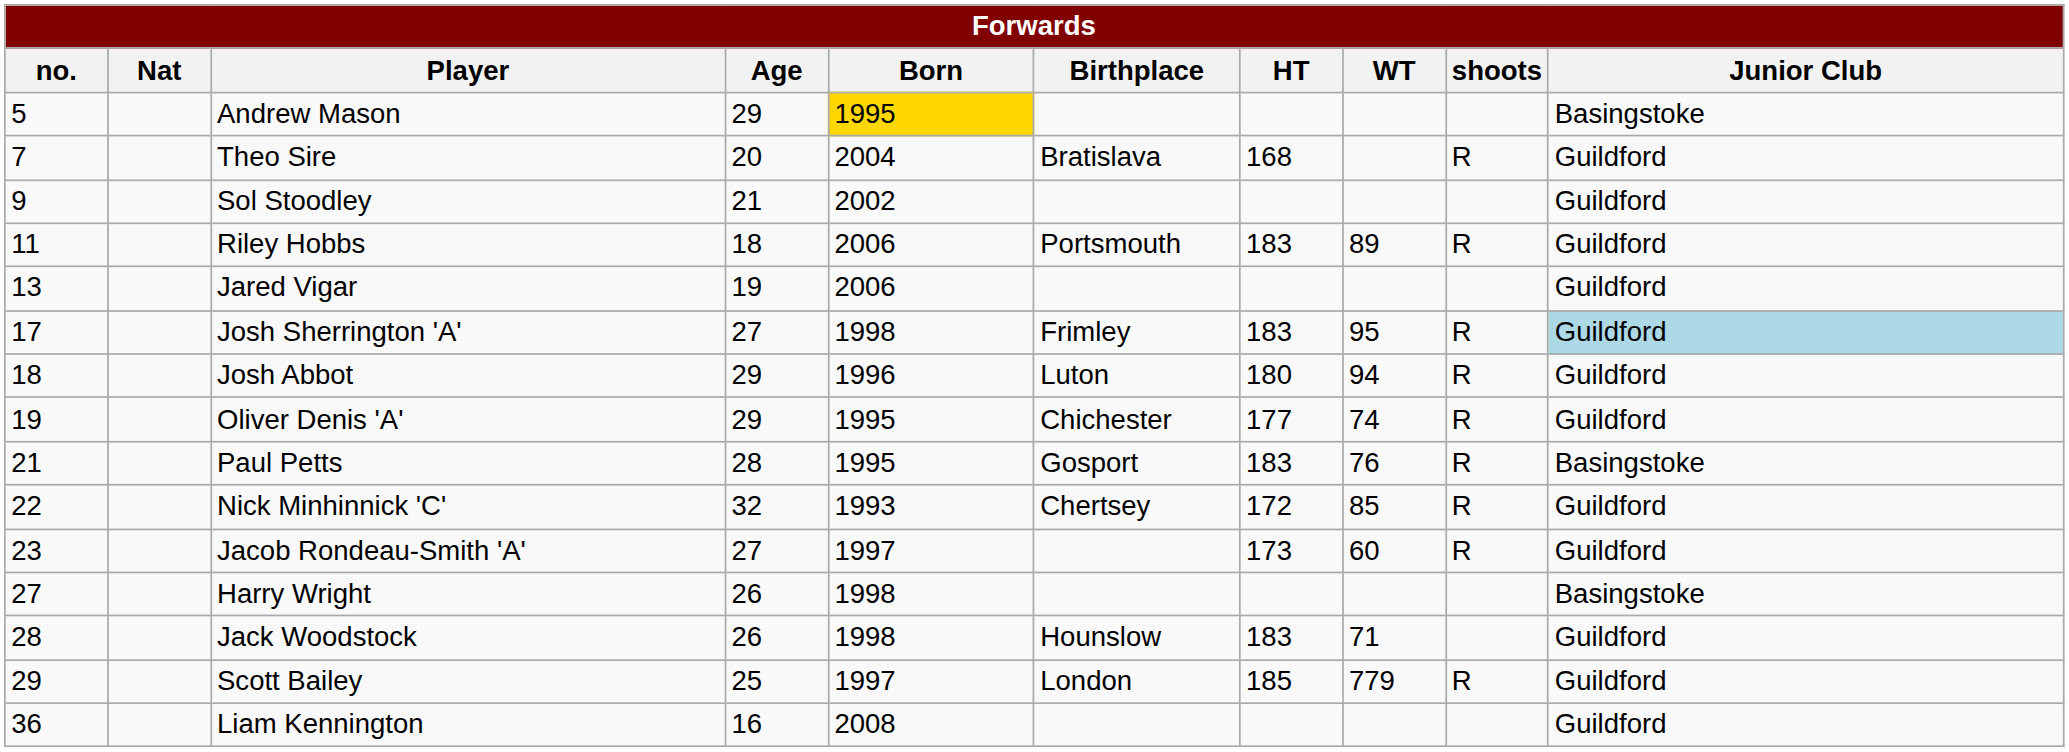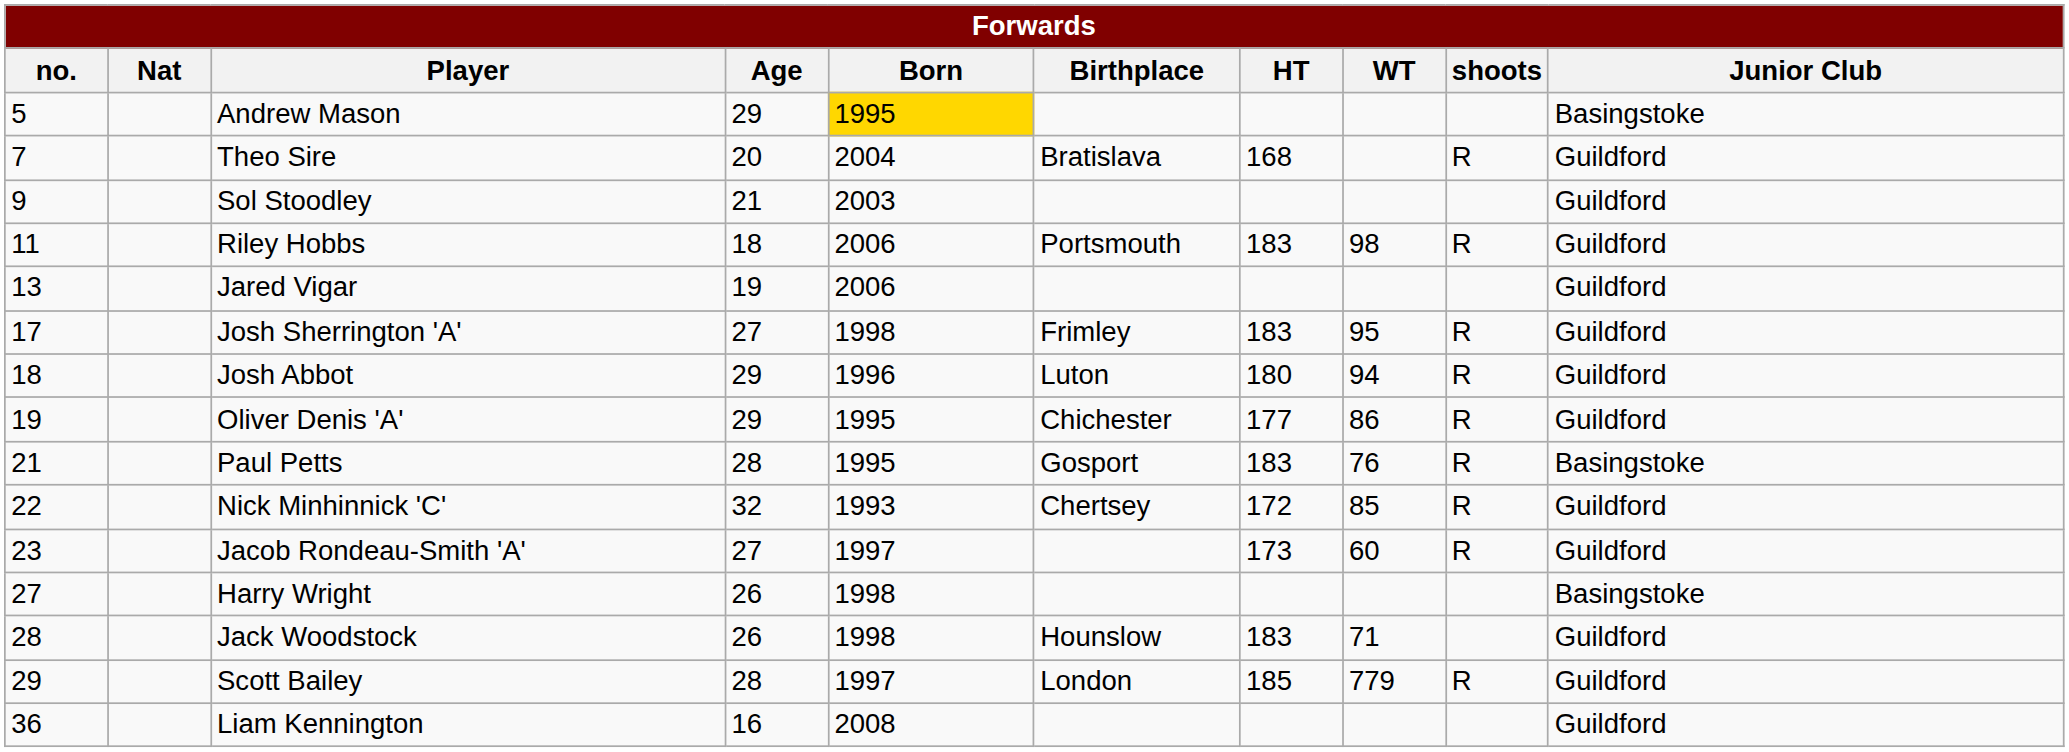(865, 200) 2002 -> (865, 200) 2003
(1364, 244) 89 -> (1364, 244) 98
(1611, 331) lightblue background -> (1611, 331) no background
(1364, 419) 74 -> (1364, 419) 86
(747, 680) 25 -> (747, 680) 28
